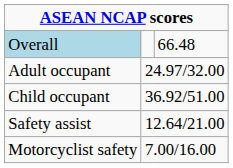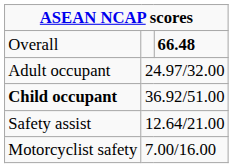(33, 44) lightblue background -> (33, 44) no background
(176, 44) normal -> (176, 44) bold
(59, 96) normal -> (63, 96) bold
